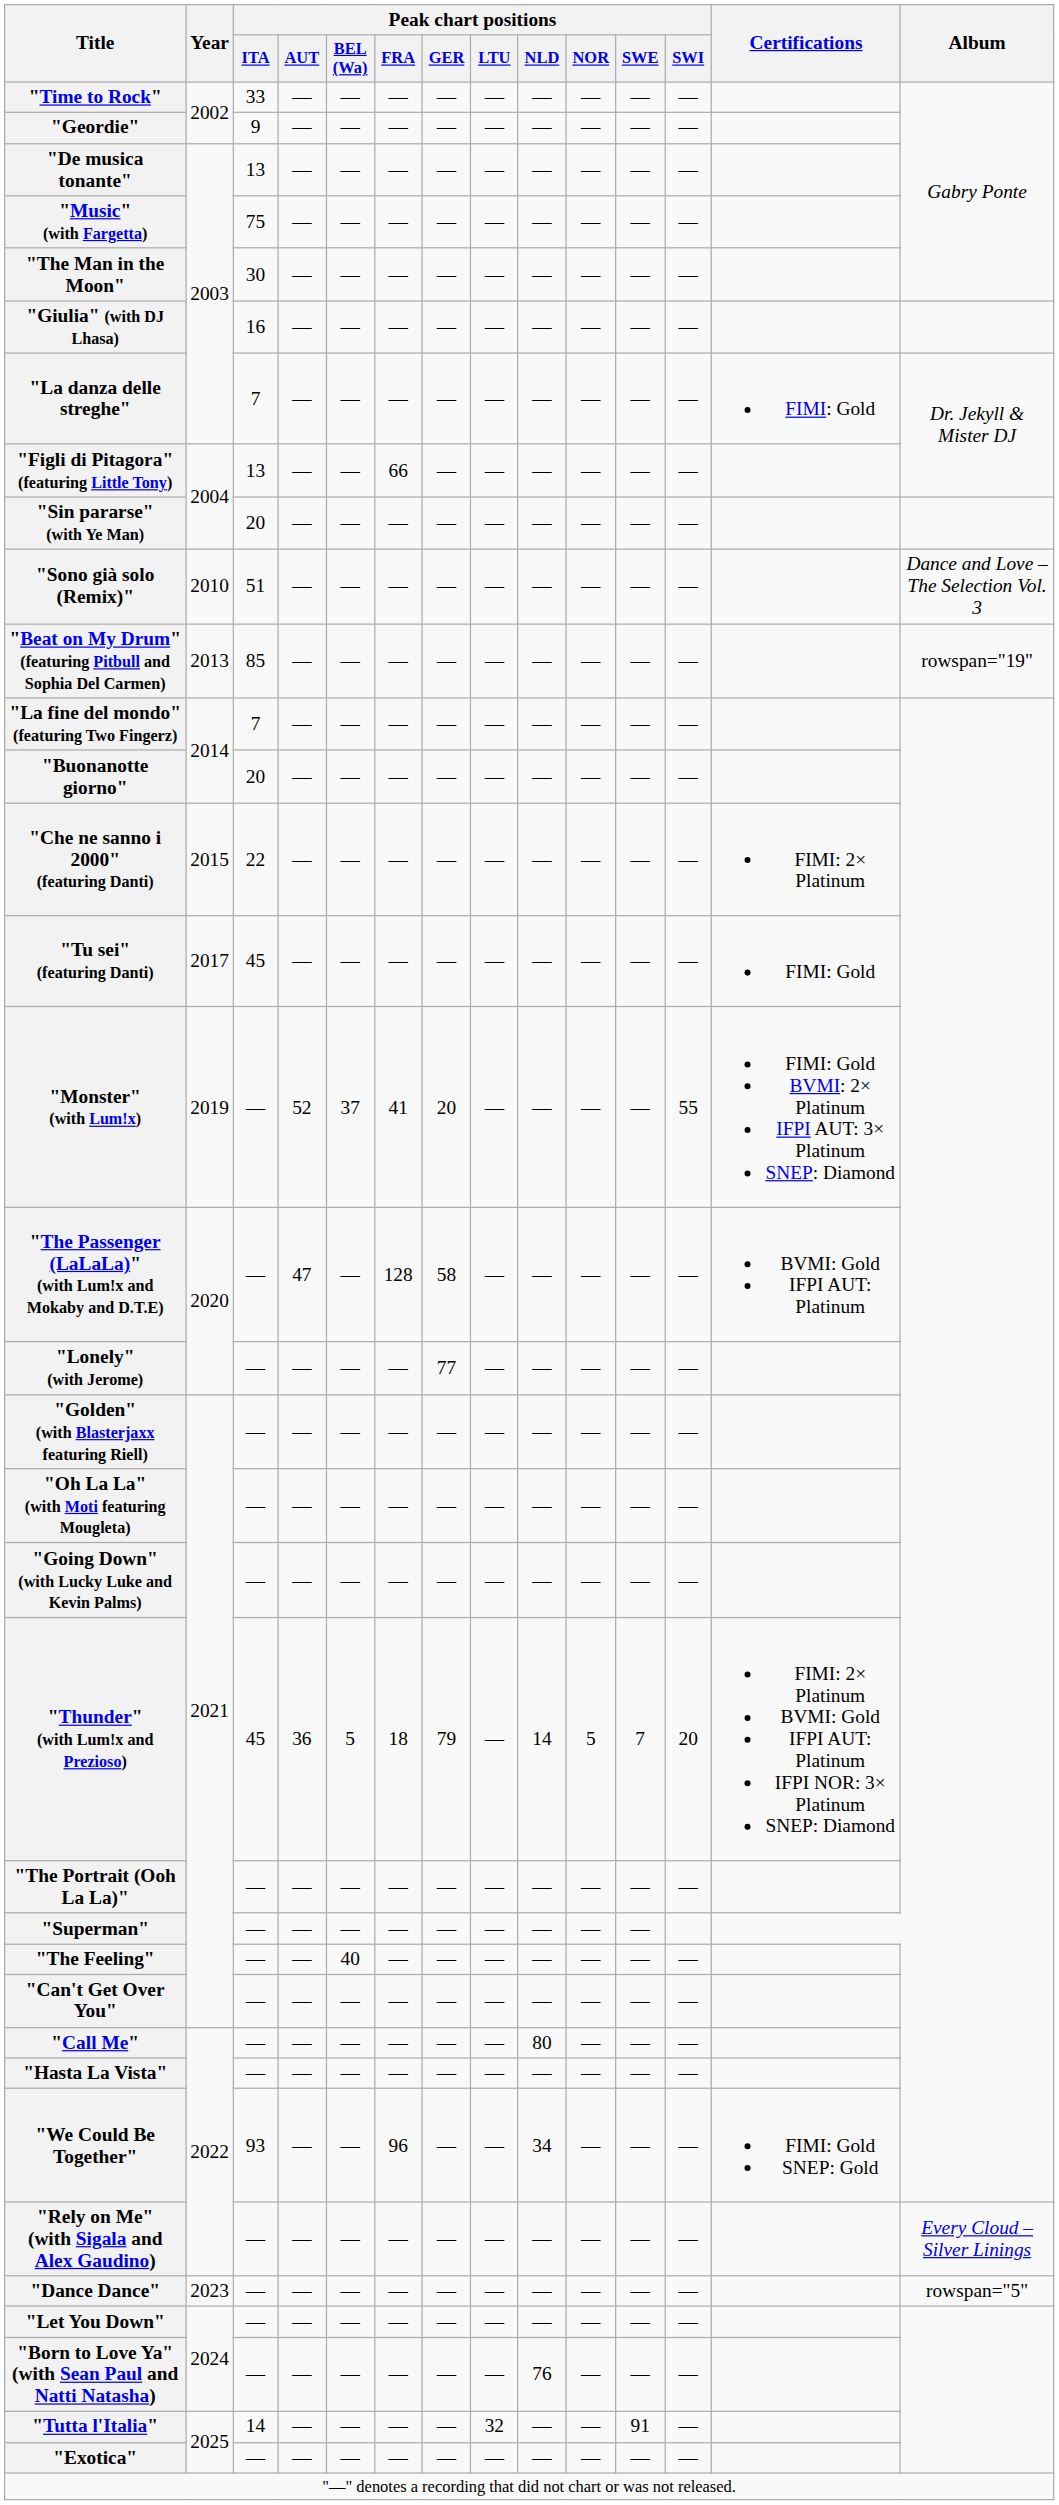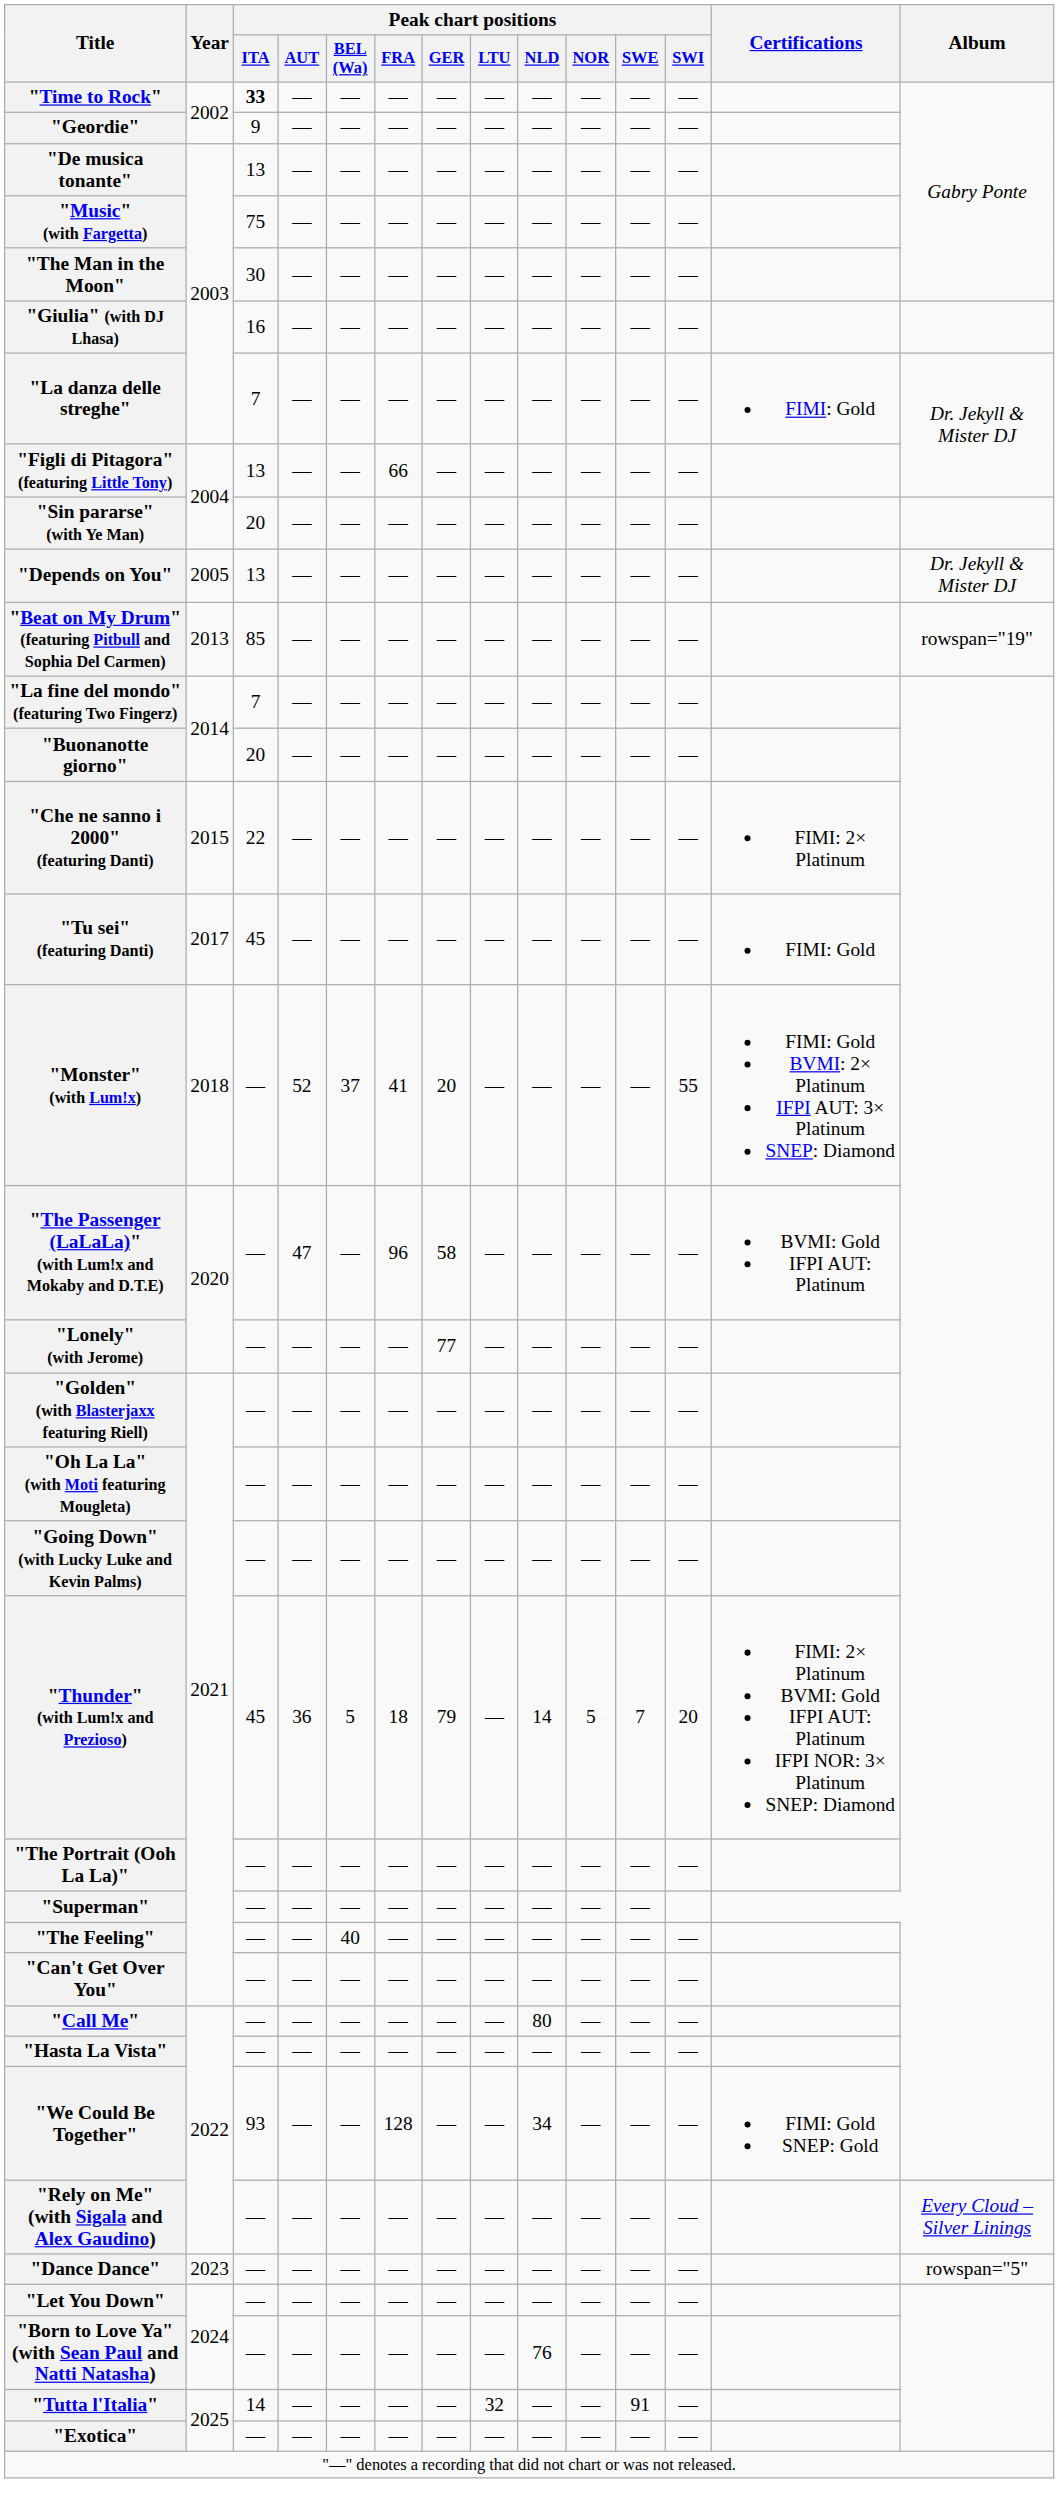(256, 97) normal -> (256, 97) bold
+ row: (95, 575)
- row: (95, 586)
(210, 1106) 2019 -> (210, 1085) 2018
(398, 1274) 128 -> (398, 1252) 96
(398, 2144) 96 -> (398, 2123) 128
